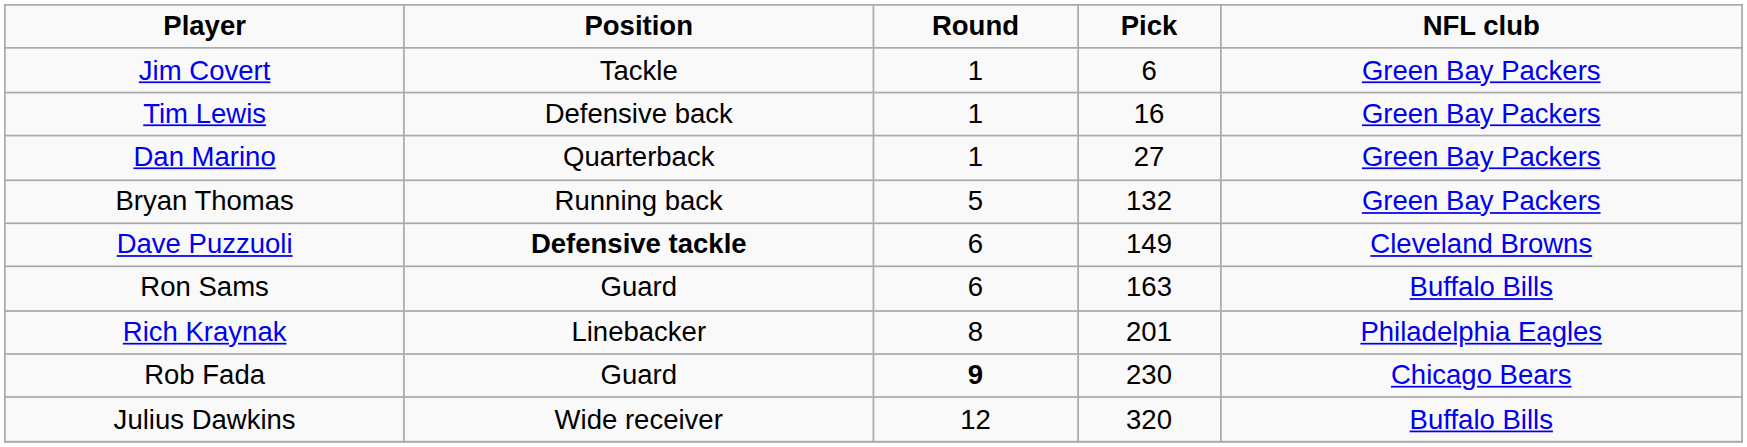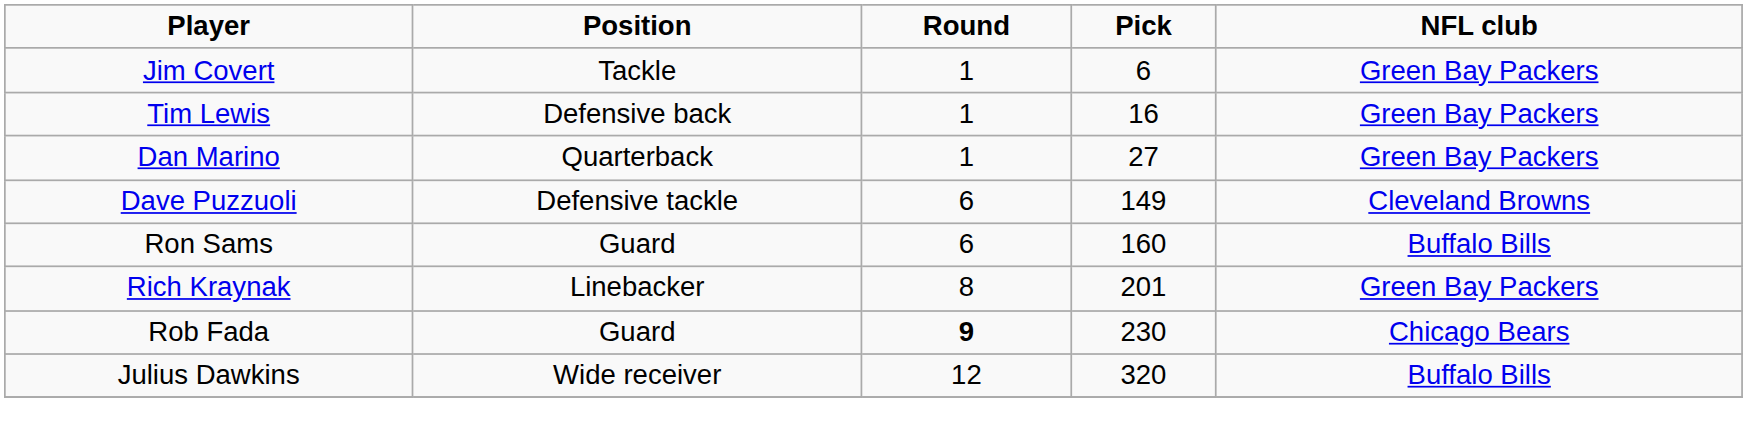- row: (205, 200)
(639, 244) bold -> (637, 200) normal
(1149, 288) 163 -> (1143, 244) 160
(1481, 331) Philadelphia Eagles -> (1479, 288) Green Bay Packers
